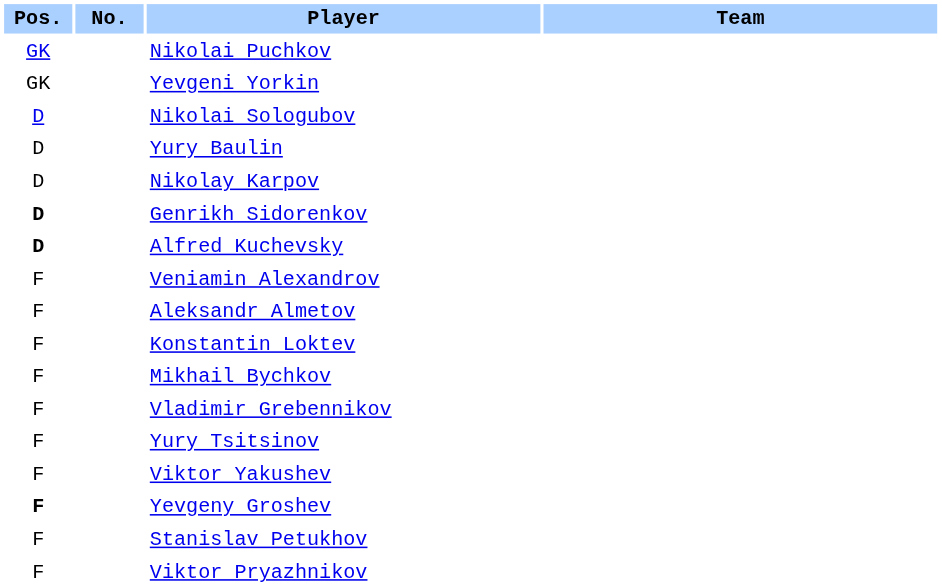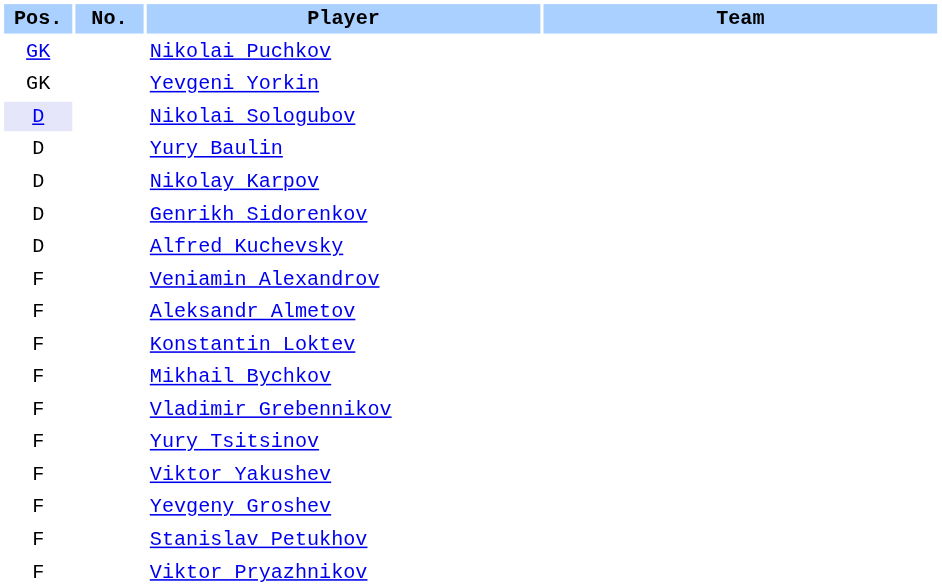(38, 116) no background -> (38, 116) lavender background
(38, 214) bold -> (38, 214) normal
(38, 247) bold -> (38, 247) normal
(38, 507) bold -> (38, 507) normal
